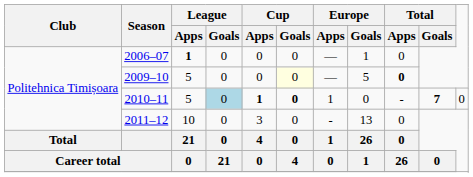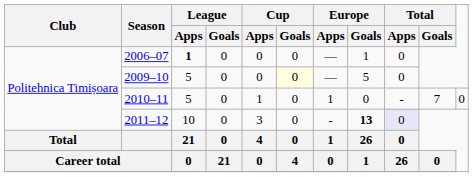(402, 78) bold -> (402, 78) normal
(224, 98) lightblue background -> (224, 98) no background
(260, 98) bold -> (260, 98) normal
(295, 98) bold -> (295, 98) normal
(437, 98) bold -> (437, 98) normal
(366, 119) normal -> (366, 119) bold
(402, 119) no background -> (402, 119) lavender background
